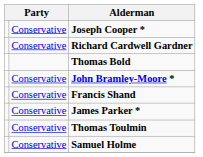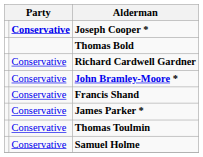(39, 29) normal -> (41, 29) bold
rows swapped: (132, 45) <-> (101, 62)
